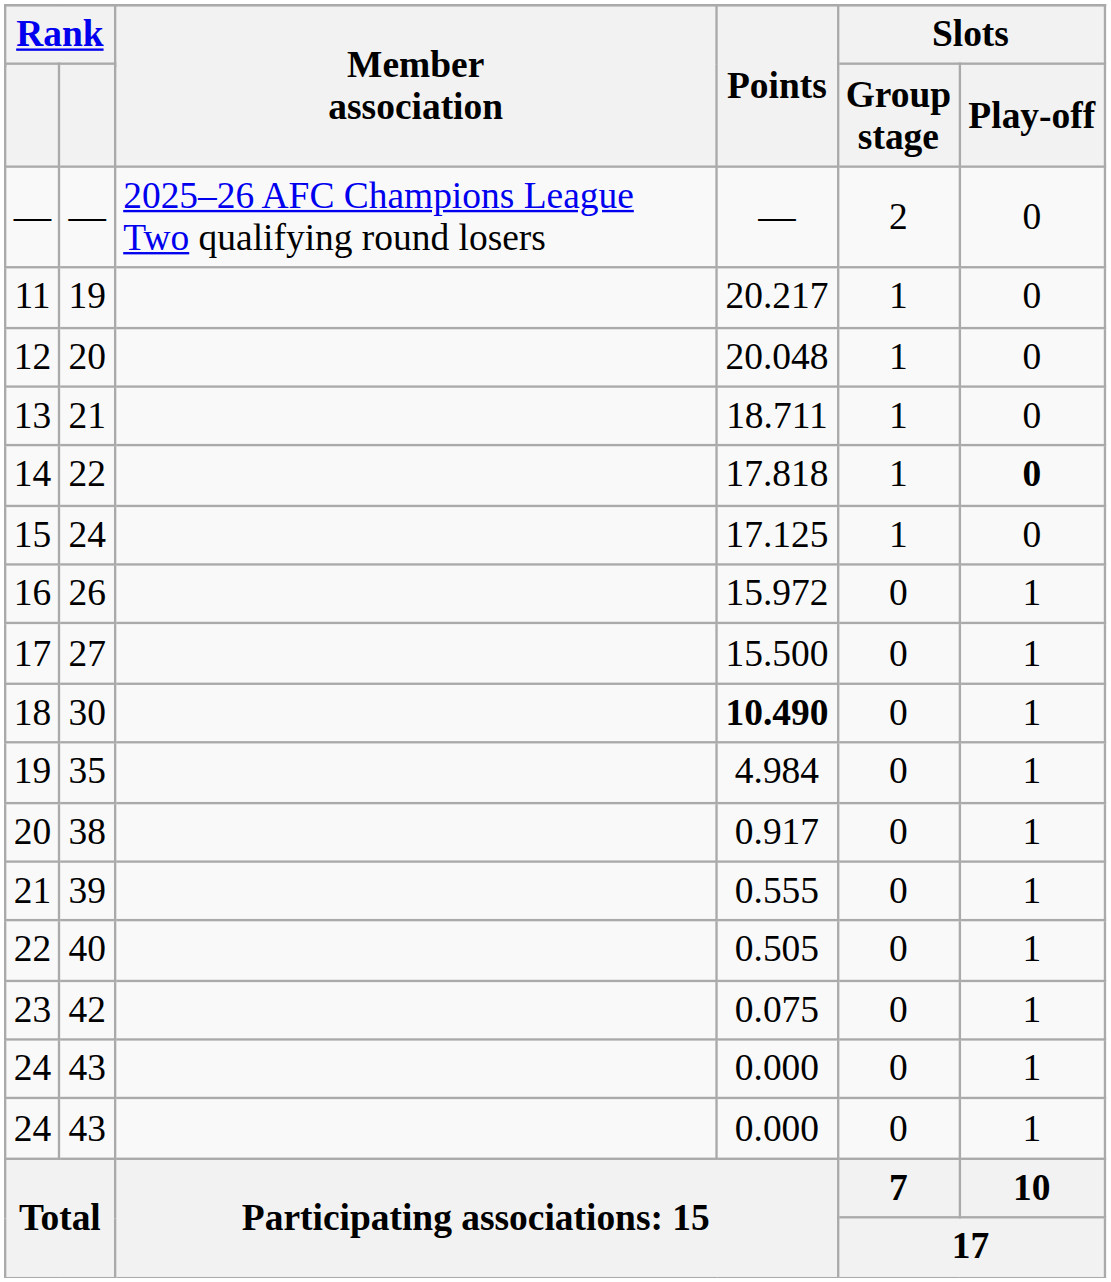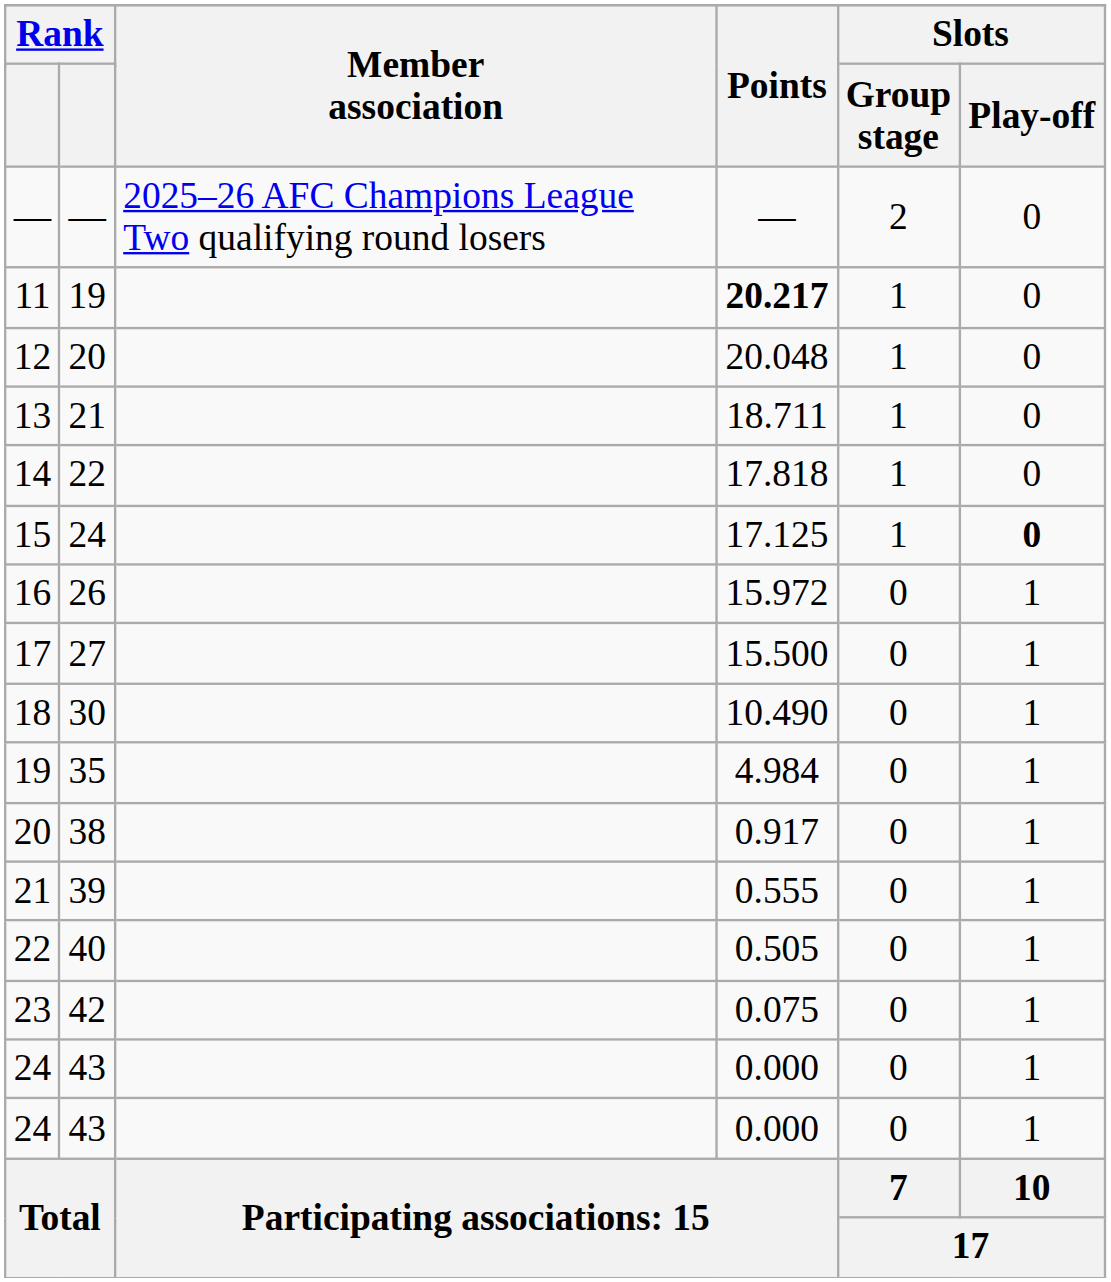(777, 296) normal -> (777, 296) bold
(1032, 474) bold -> (1032, 474) normal
(1032, 534) normal -> (1032, 534) bold
(777, 712) bold -> (777, 712) normal
